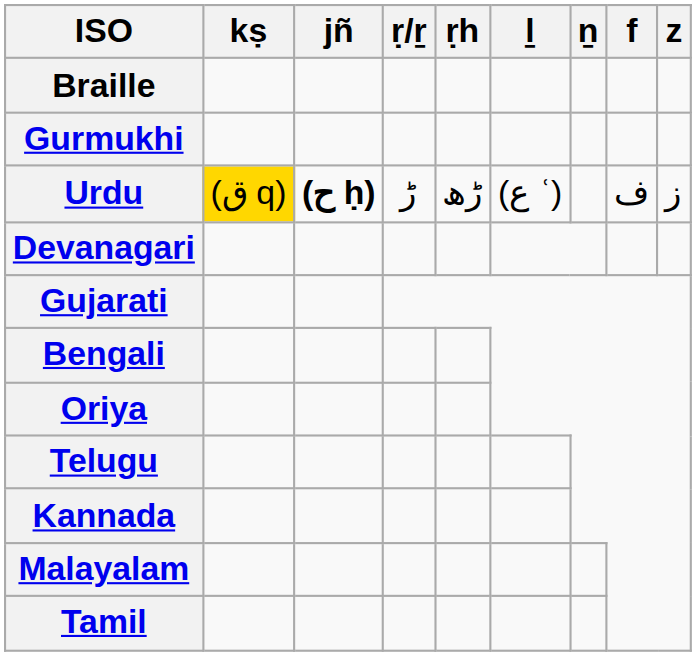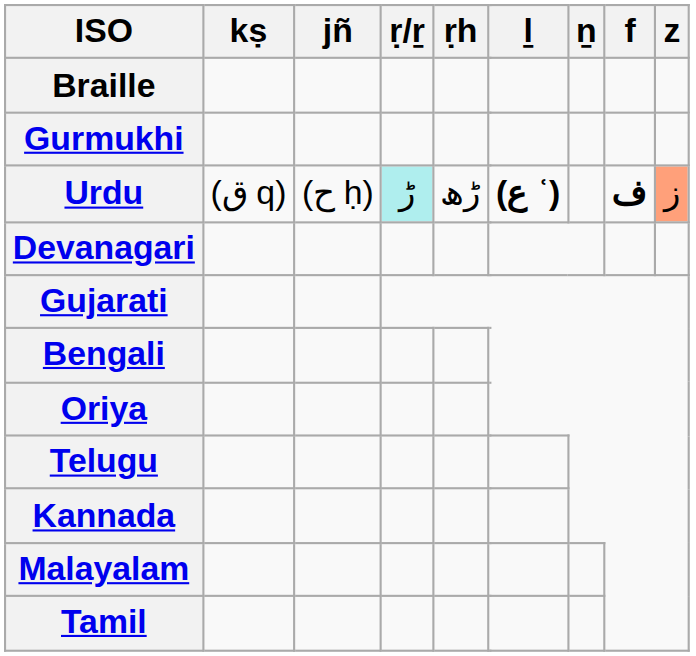(248, 194) gold background -> (248, 194) no background
(339, 194) bold -> (338, 194) normal
(409, 194) no background -> (407, 194) paleturquoise background
(530, 194) normal -> (528, 194) bold
(632, 194) normal -> (630, 194) bold
(674, 194) no background -> (672, 194) lightsalmon background
